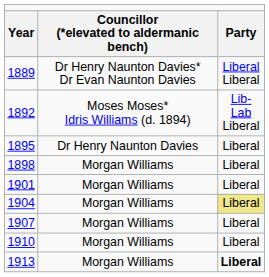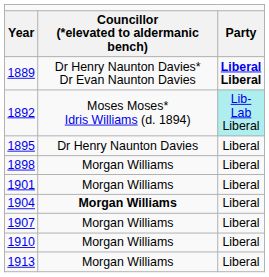(241, 73) normal -> (241, 73) bold
(241, 112) no background -> (241, 112) paleturquoise background
(128, 203) normal -> (128, 203) bold
(241, 203) khaki background -> (241, 203) no background
(241, 261) bold -> (241, 261) normal
